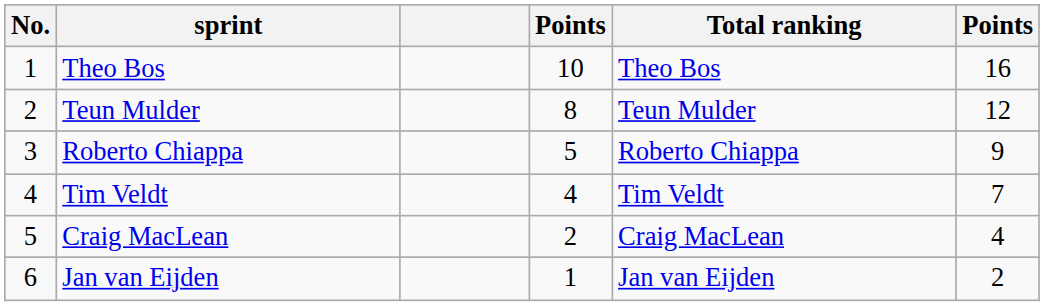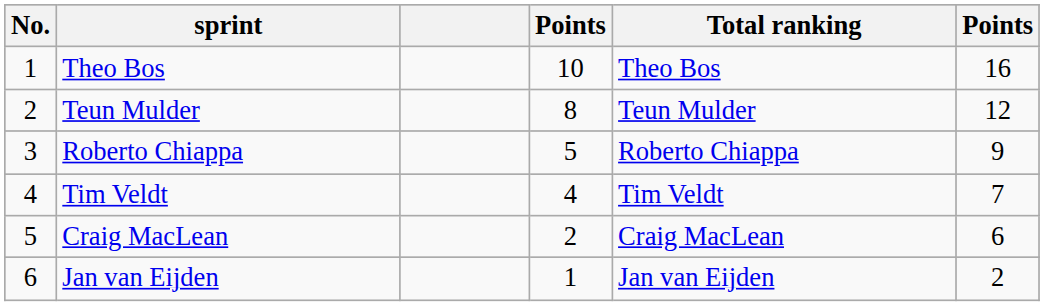(998, 236) 4 -> (998, 236) 6
